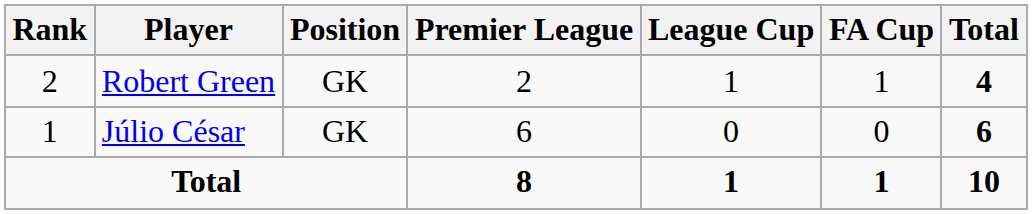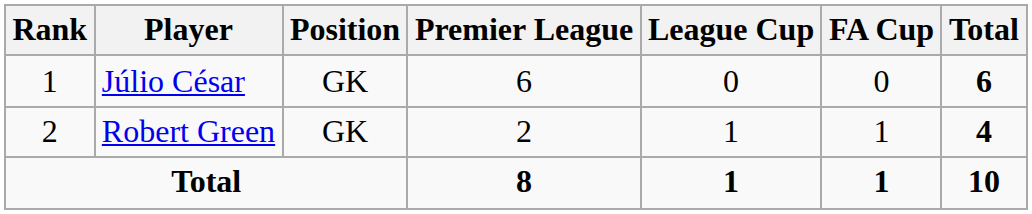rows swapped: (173, 131) <-> (188, 80)
